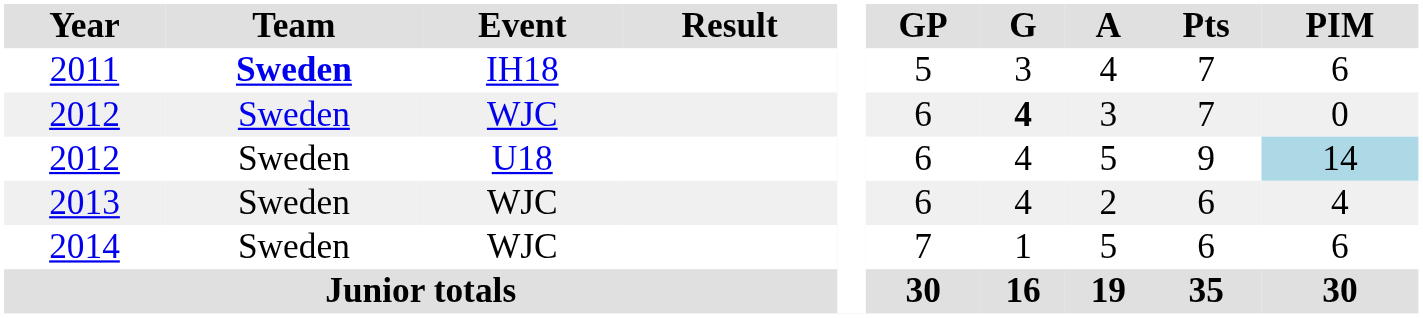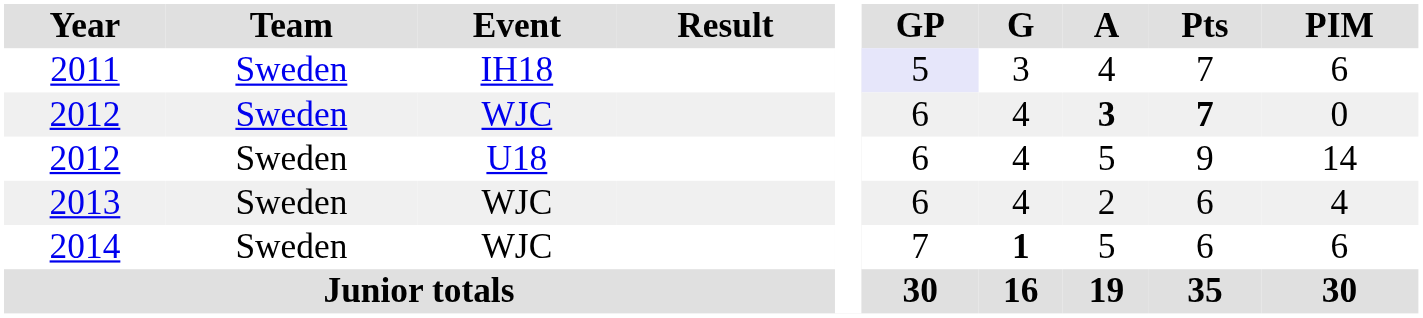(294, 69) bold -> (291, 69) normal
(923, 69) no background -> (920, 69) lavender background
(1023, 113) bold -> (1021, 113) normal
(1108, 113) normal -> (1106, 113) bold
(1206, 113) normal -> (1205, 113) bold
(1340, 158) lightblue background -> (1339, 158) no background
(1023, 246) normal -> (1021, 246) bold
